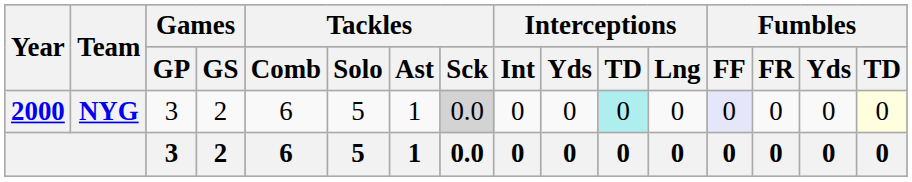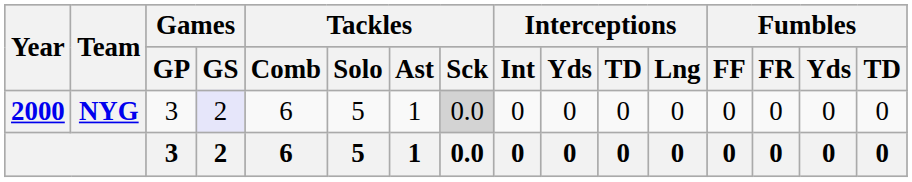(220, 111) no background -> (220, 111) lavender background
(623, 111) paleturquoise background -> (623, 111) no background
(729, 111) lavender background -> (729, 111) no background
(882, 111) lightyellow background -> (882, 111) no background
